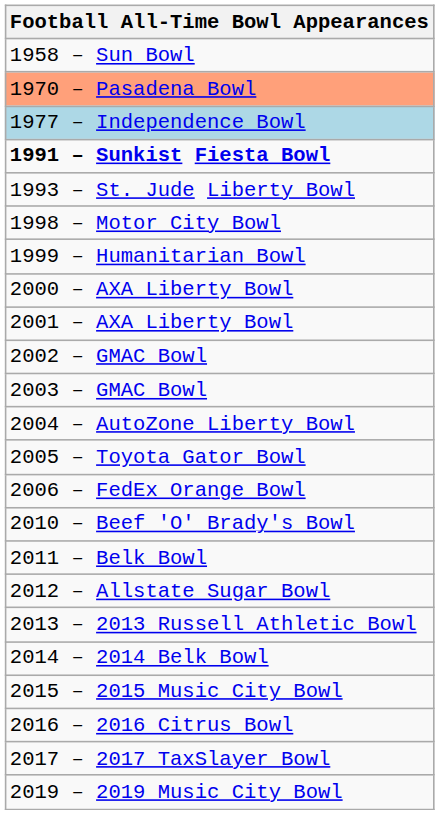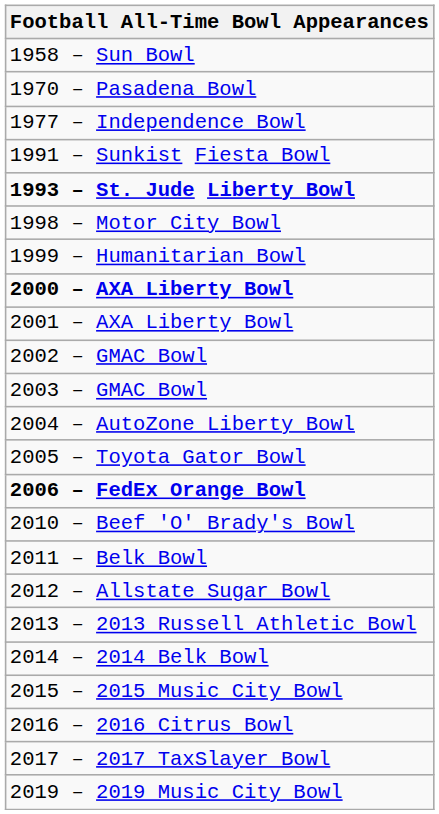(133, 89) lightsalmon background -> (133, 89) no background
(158, 122) lightblue background -> (158, 122) no background
(170, 156) bold -> (170, 156) normal
(182, 189) normal -> (182, 189) bold
(152, 290) normal -> (152, 290) bold
(158, 491) normal -> (158, 491) bold
